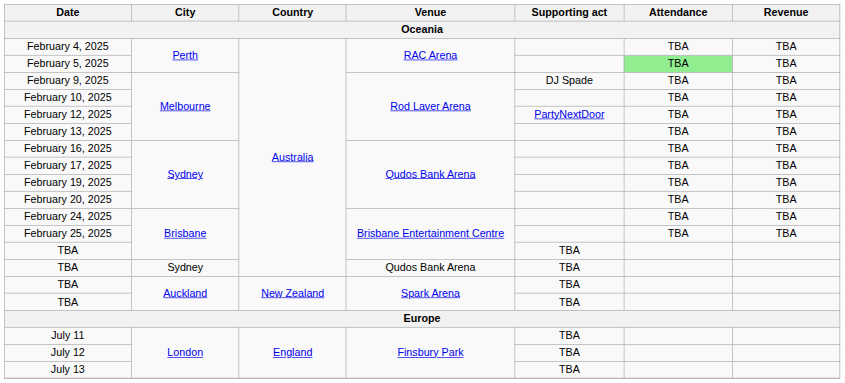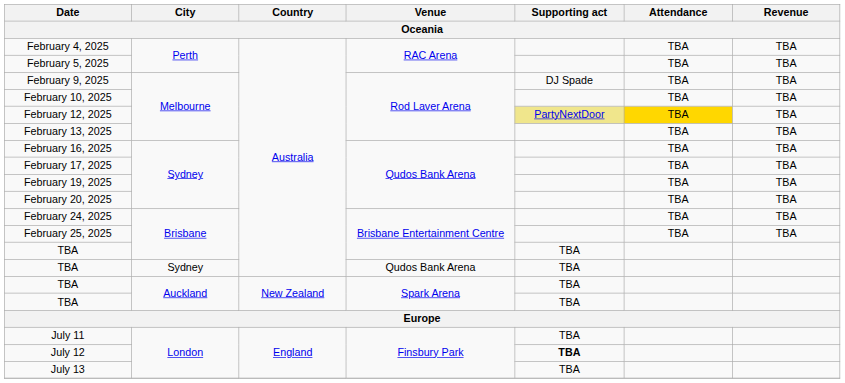(678, 64) lightgreen background -> (678, 64) no background
(569, 115) no background -> (569, 115) khaki background
(678, 115) no background -> (678, 115) gold background
(569, 353) normal -> (569, 353) bold
